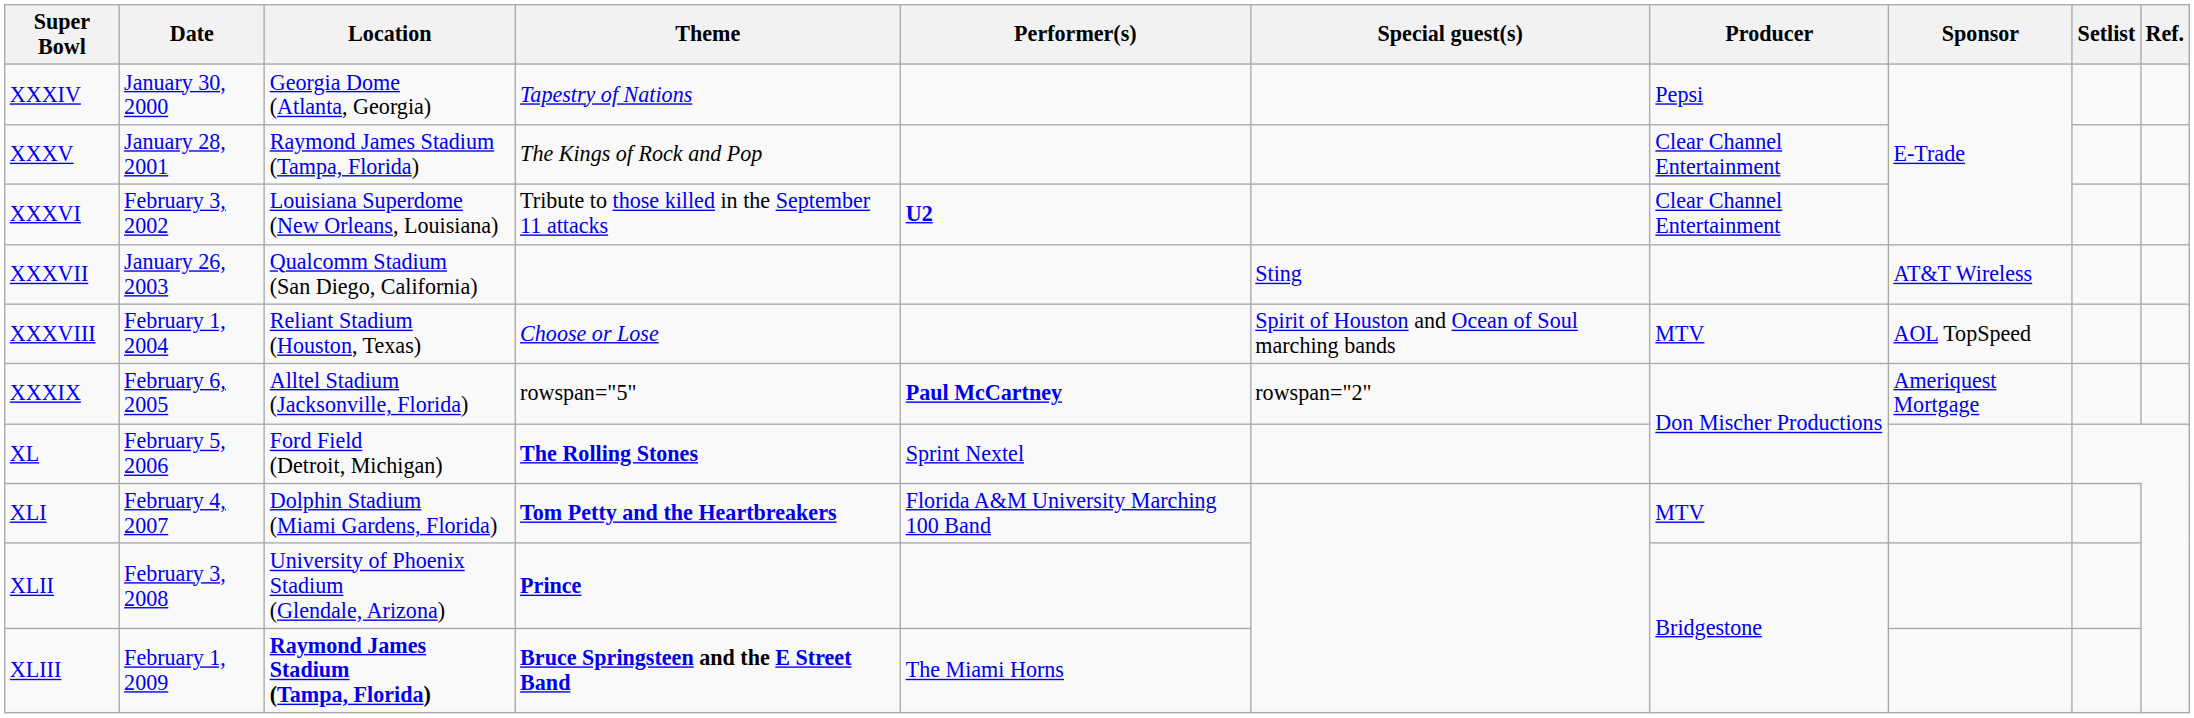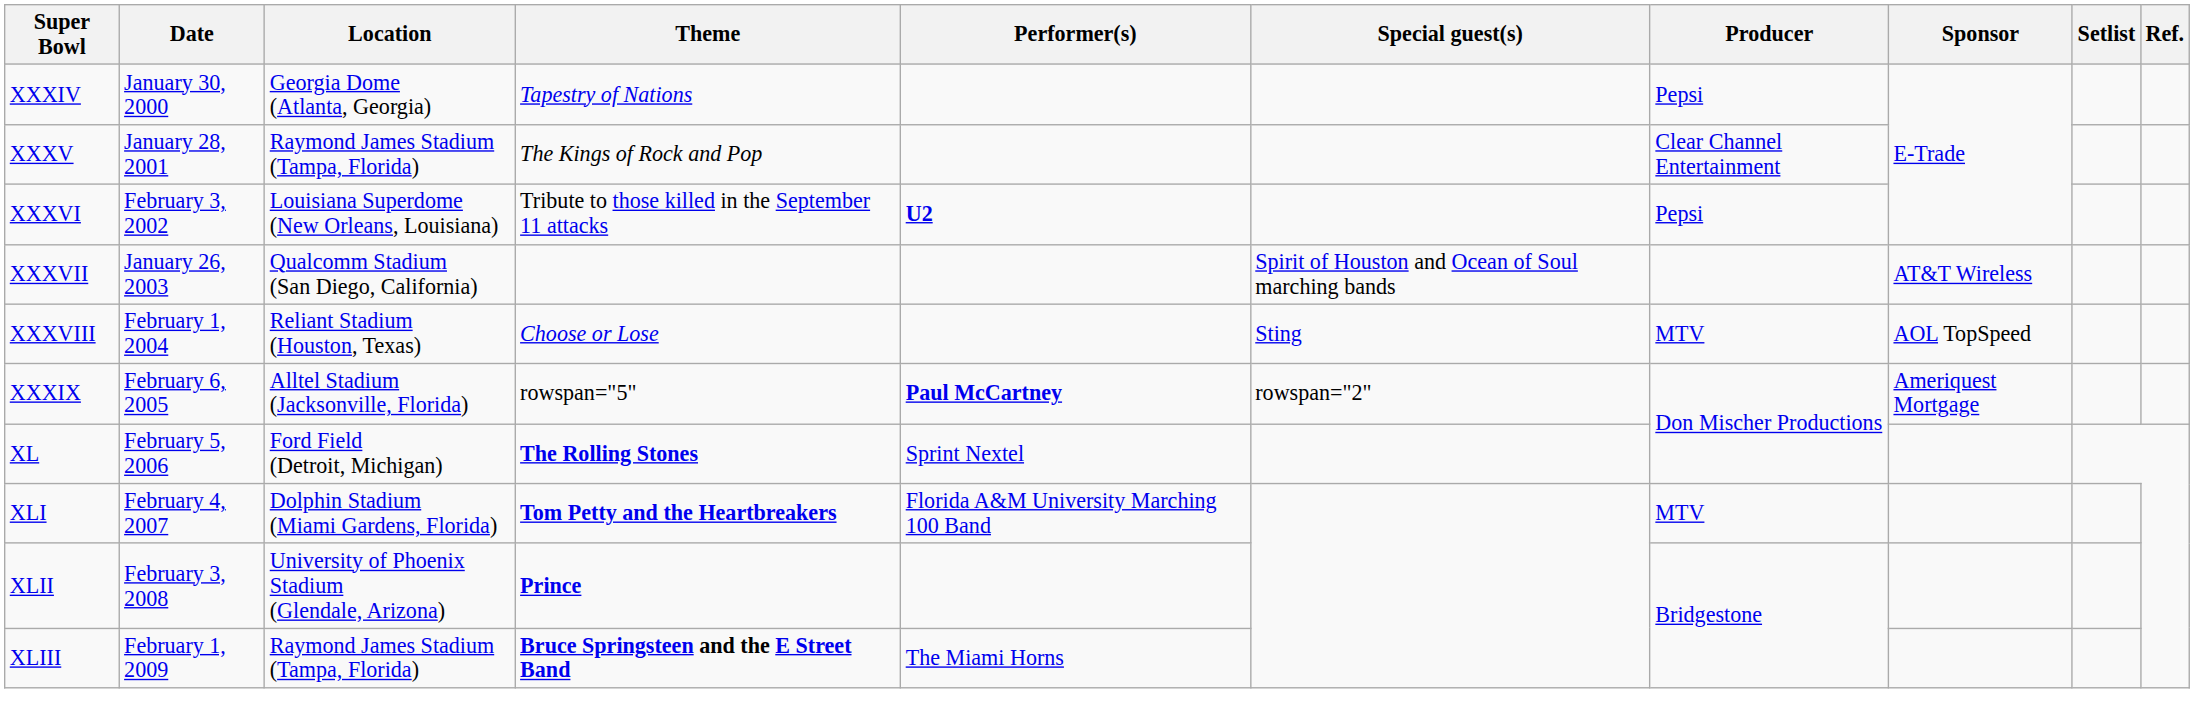(1719, 214) Clear Channel Entertainment -> (1679, 214) Pepsi
(1279, 273) Sting -> (1417, 273) Spirit of Houston and Ocean of Soul marching bands
(1417, 333) Spirit of Houston and Ocean of Soul marching bands -> (1279, 333) Sting
(350, 670) bold -> (382, 657) normal
